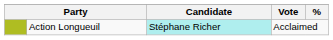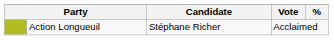(185, 27) paleturquoise background -> (185, 27) no background
